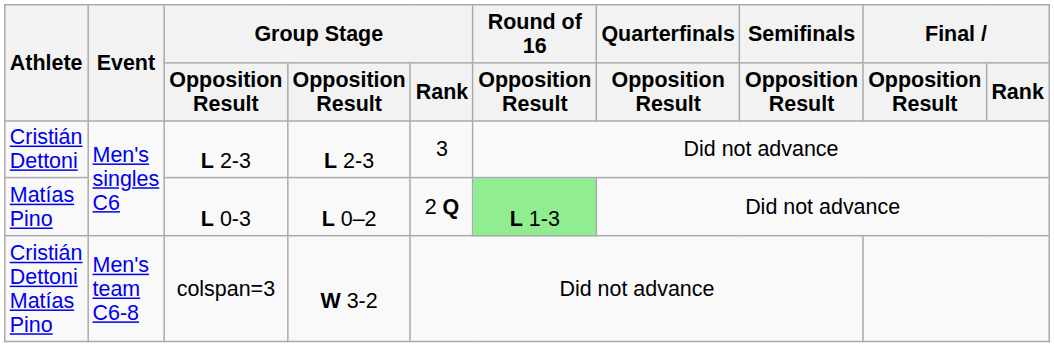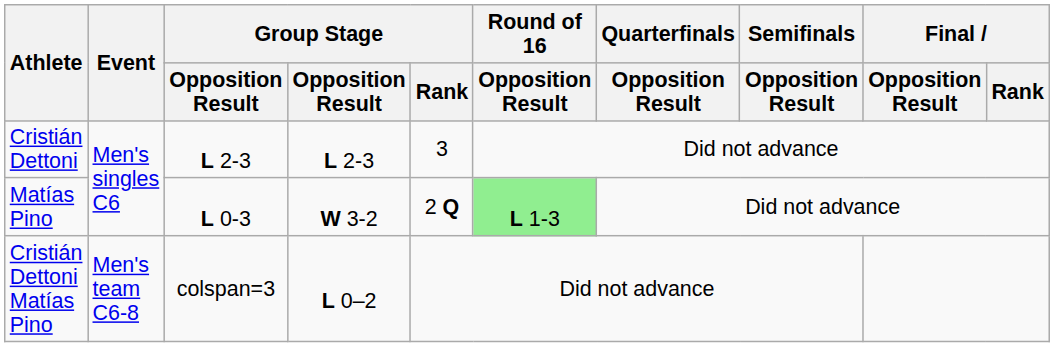(349, 219) L 0–2 -> (349, 219) W 3-2
(349, 301) W 3-2 -> (349, 301) L 0–2
